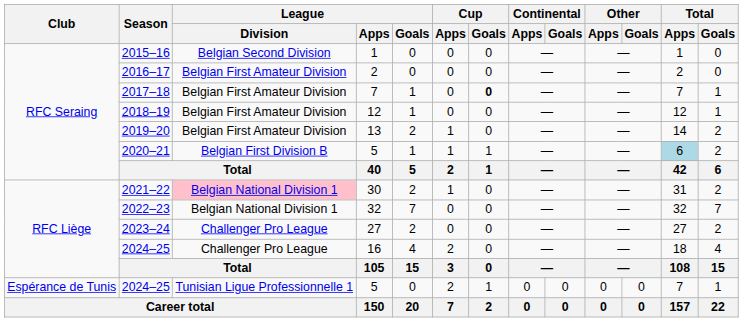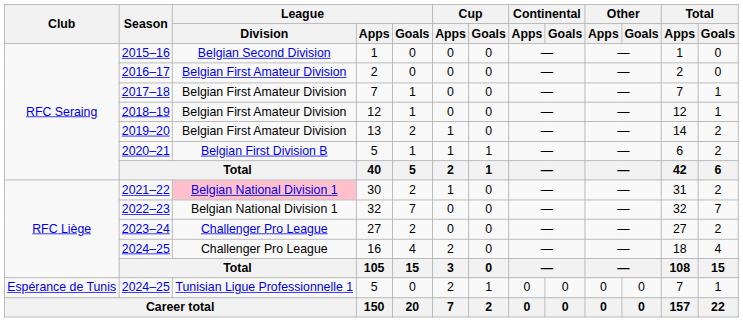(489, 92) bold -> (489, 92) normal
(680, 151) lightblue background -> (680, 151) no background
